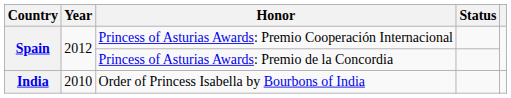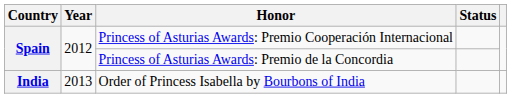(78, 81) 2010 -> (78, 81) 2013
